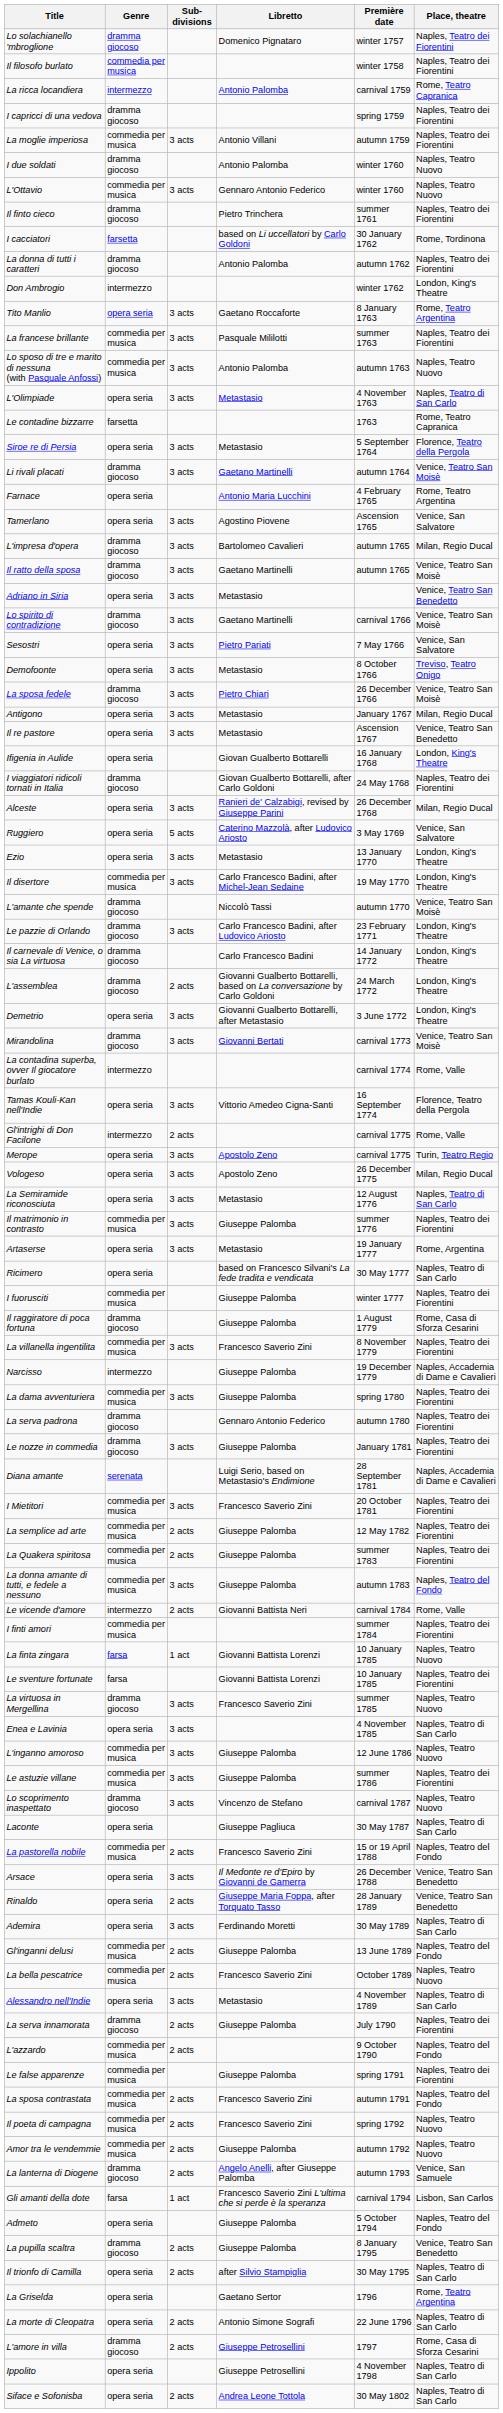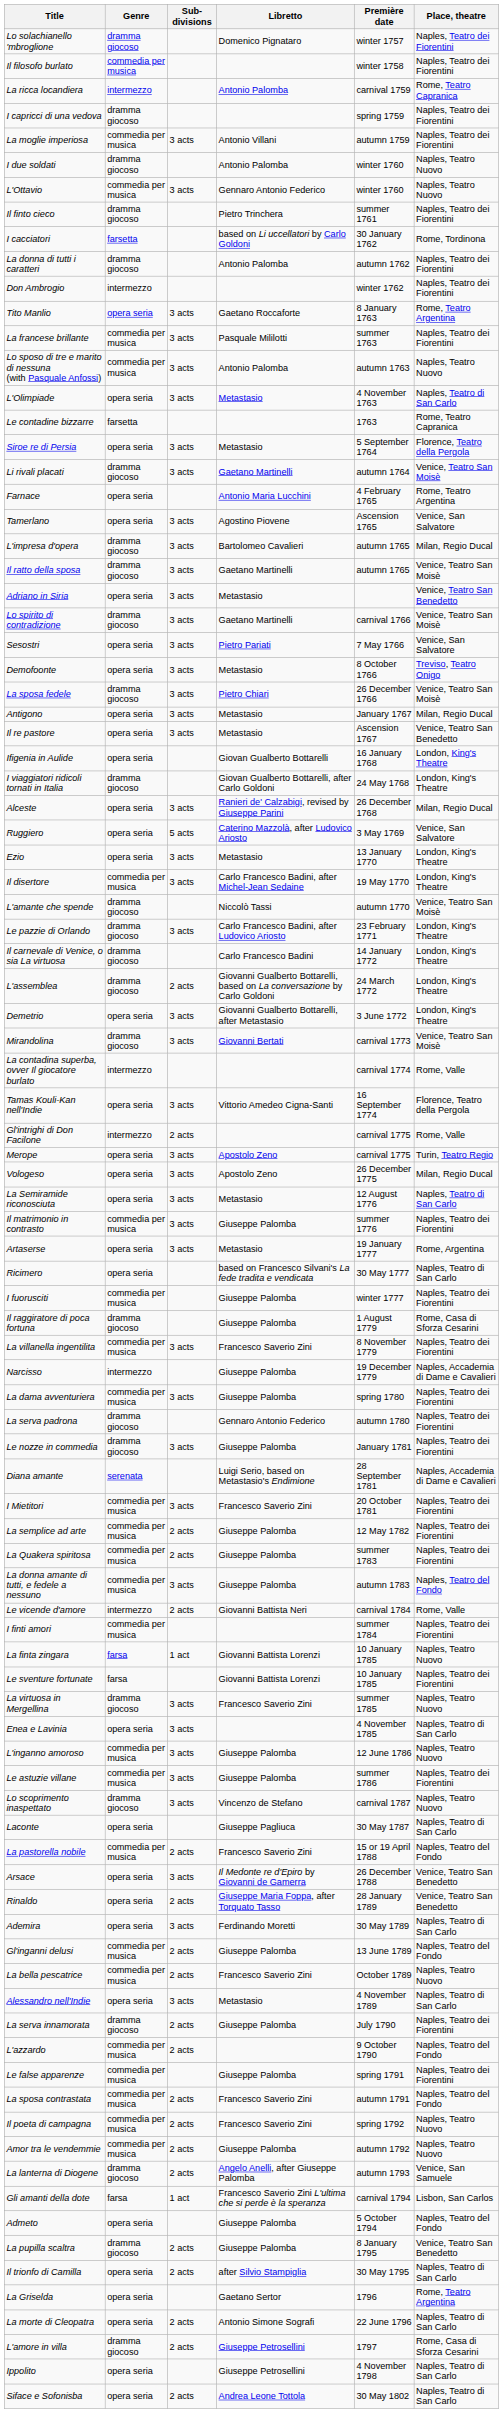(446, 288) London, King's Theatre -> (453, 288) Naples, Teatro dei Fiorentini
(453, 783) Naples, Teatro dei Fiorentini -> (446, 783) London, King's Theatre
